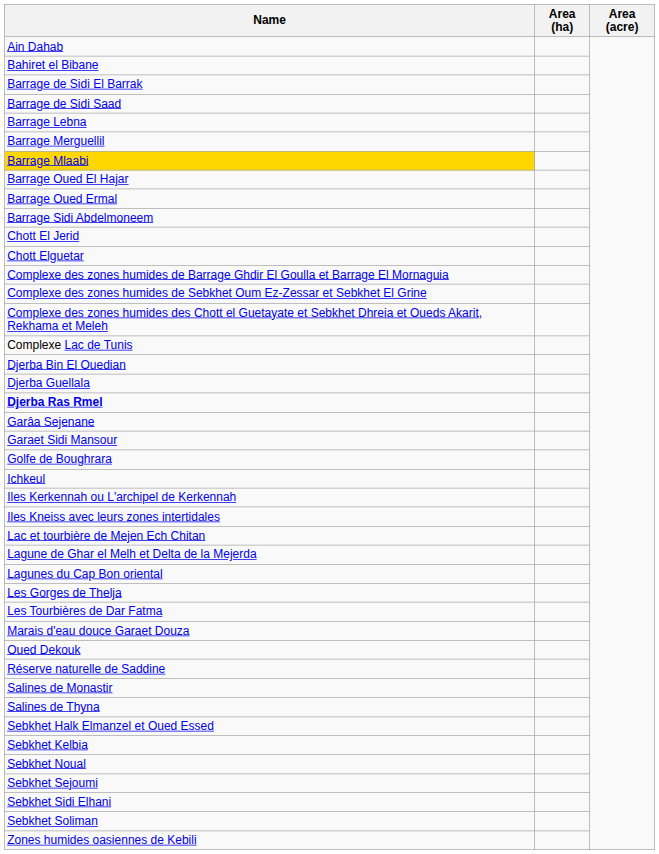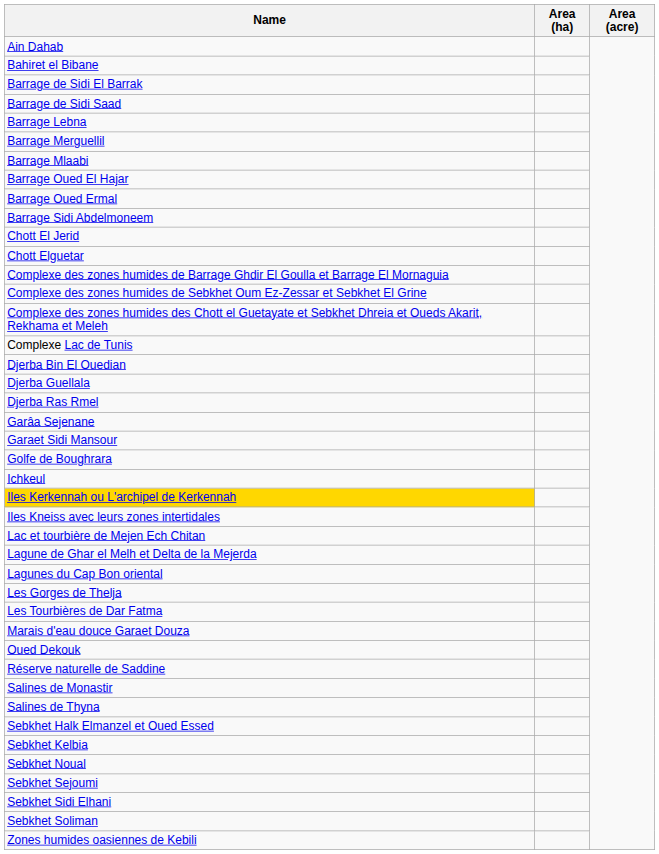(48, 160) gold background -> (48, 160) no background
(55, 402) bold -> (53, 402) normal
(122, 497) no background -> (122, 497) gold background
